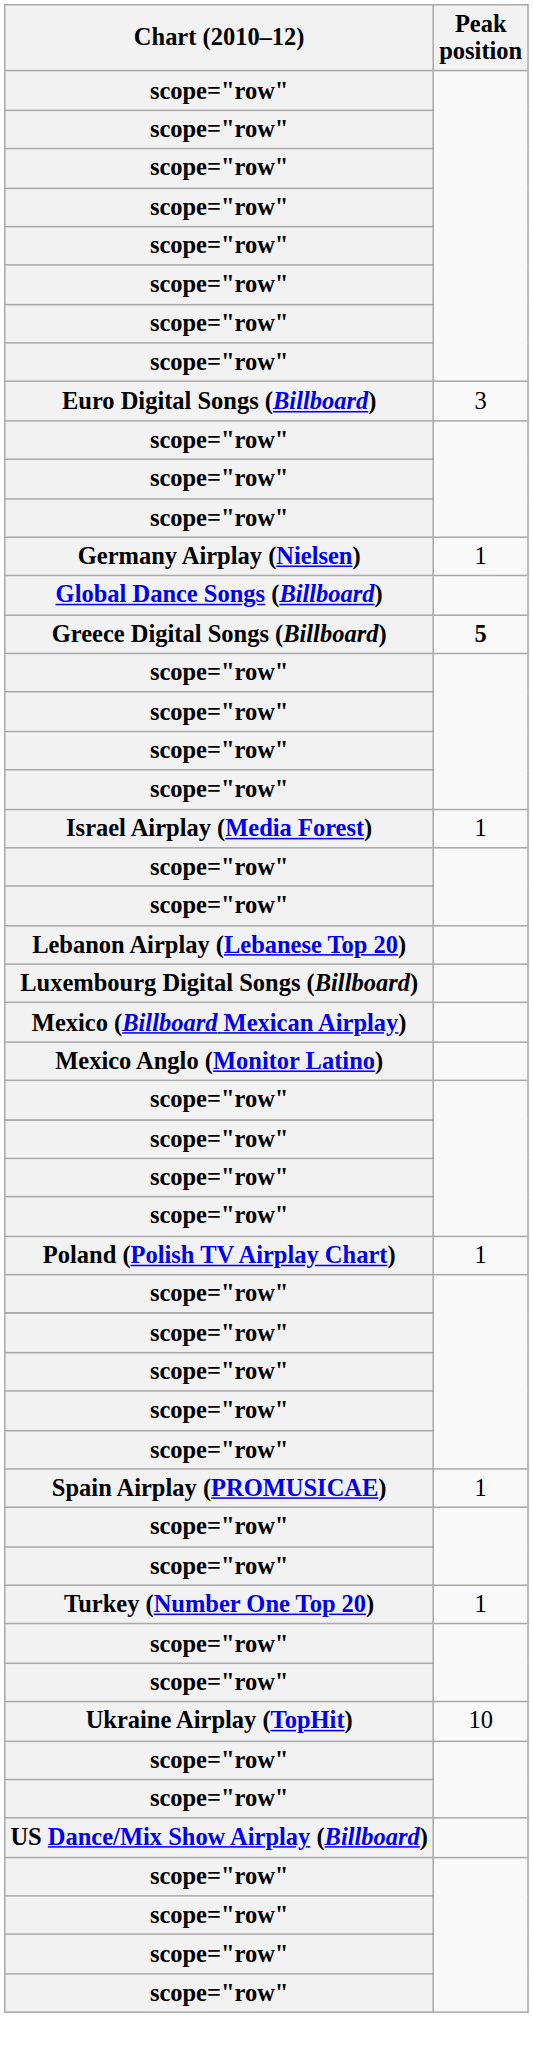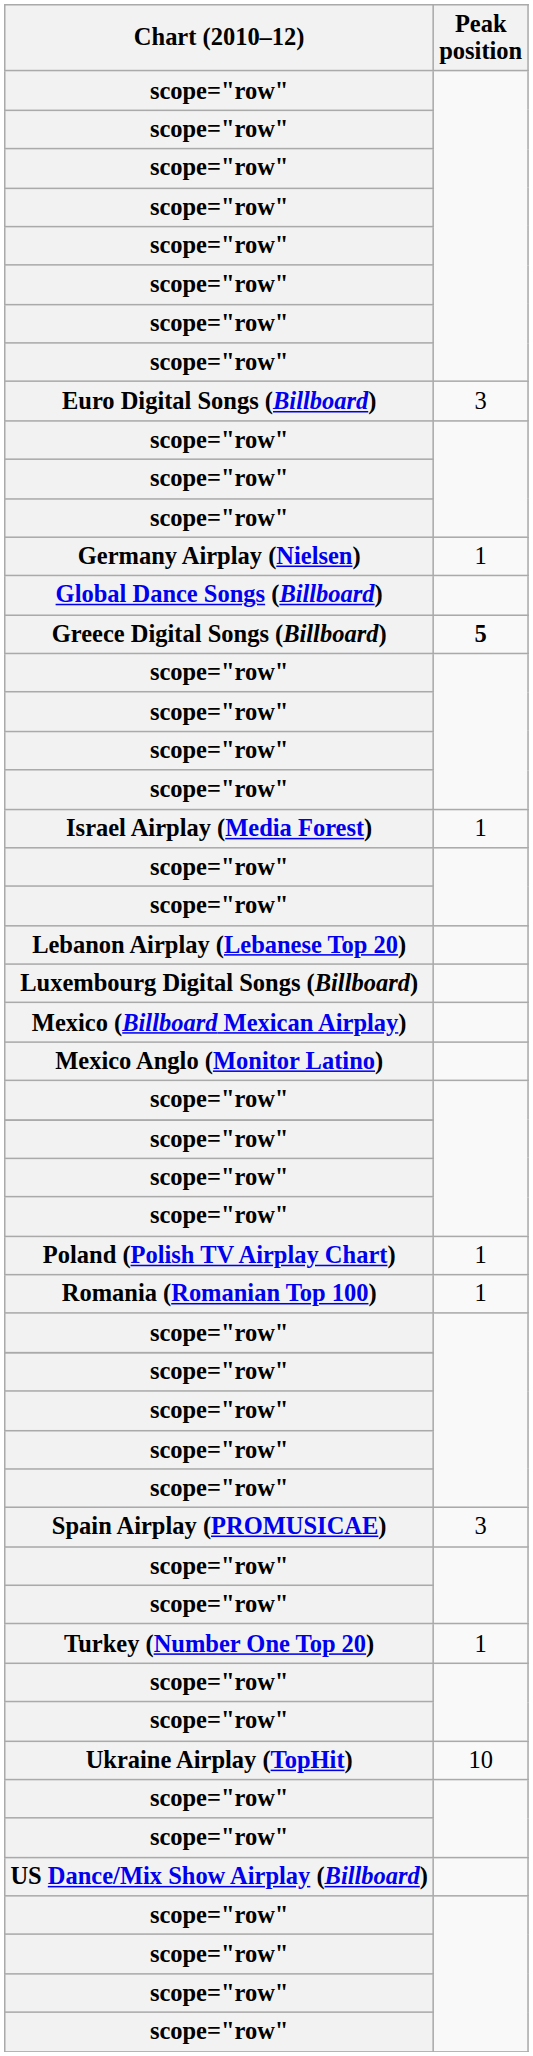+ row: (219, 1293)
(481, 1487) 1 -> (481, 1526) 3
